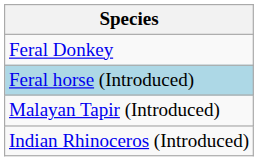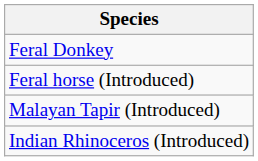(102, 79) lightblue background -> (102, 79) no background
